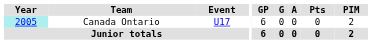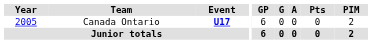(26, 22) paleturquoise background -> (26, 22) no background
(222, 22) normal -> (222, 22) bold
